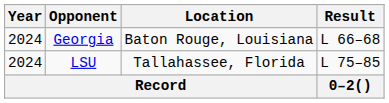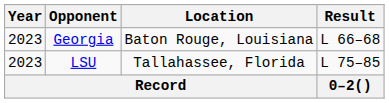(25, 40) 2024 -> (25, 40) 2023
(25, 63) 2024 -> (25, 63) 2023
